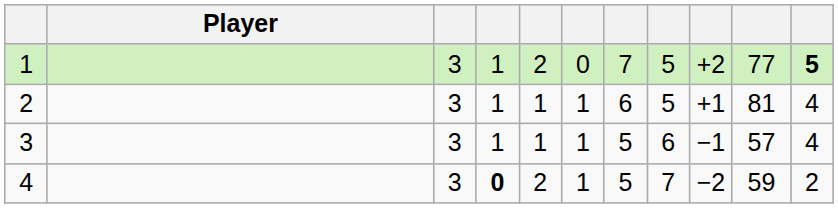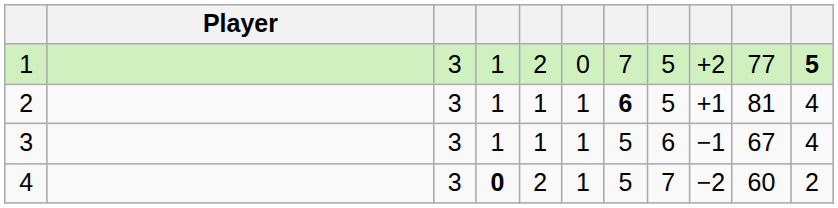(626, 103) normal -> (626, 103) bold
(761, 143) 57 -> (761, 143) 67
(761, 182) 59 -> (761, 182) 60
